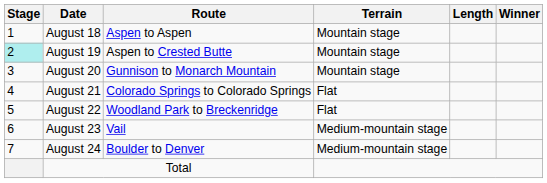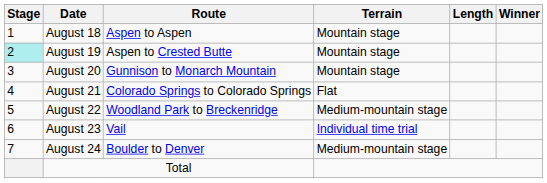(327, 110) Flat -> (382, 110) Medium-mountain stage
(382, 129) Medium-mountain stage -> (367, 129) Individual time trial
